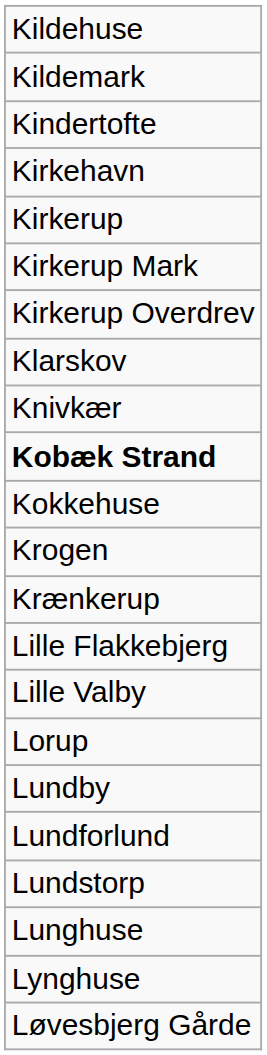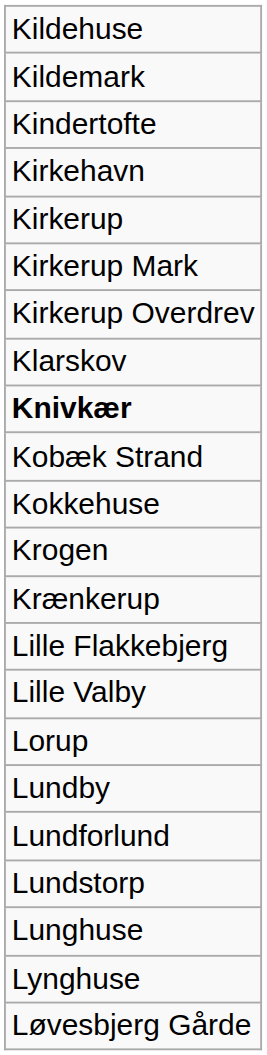(67, 408) normal -> (72, 408) bold
(114, 456) bold -> (107, 456) normal
